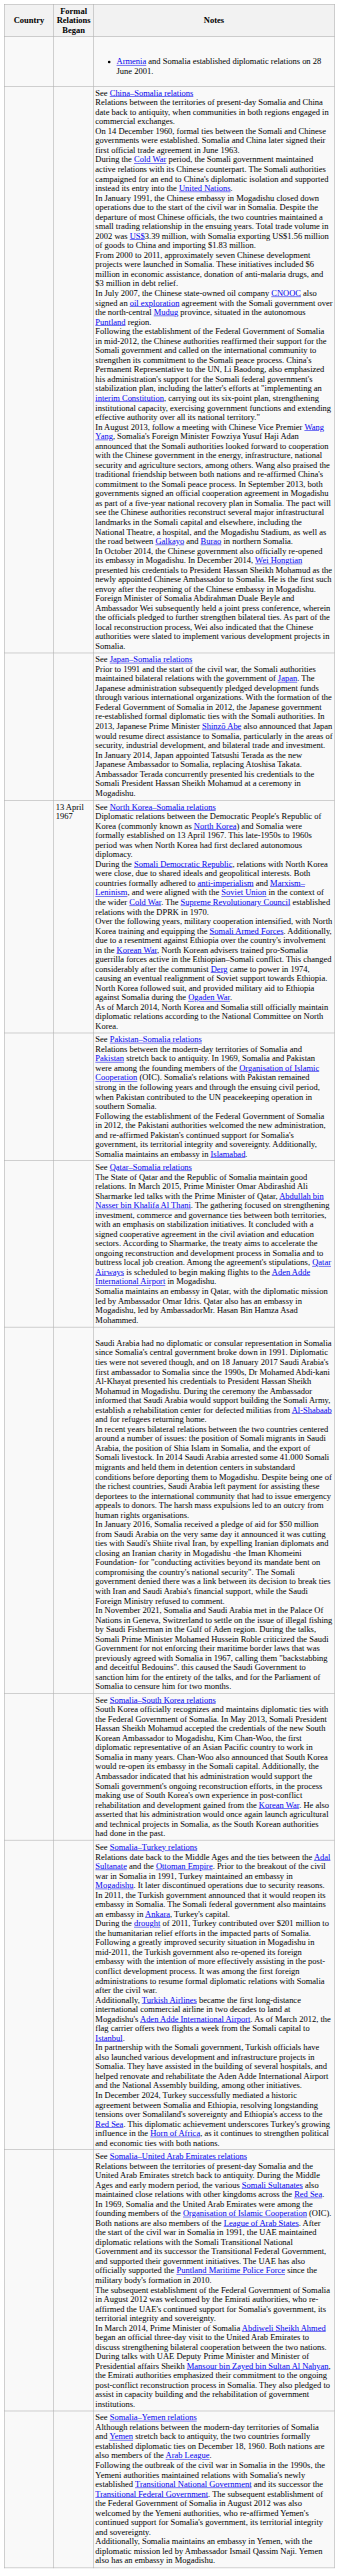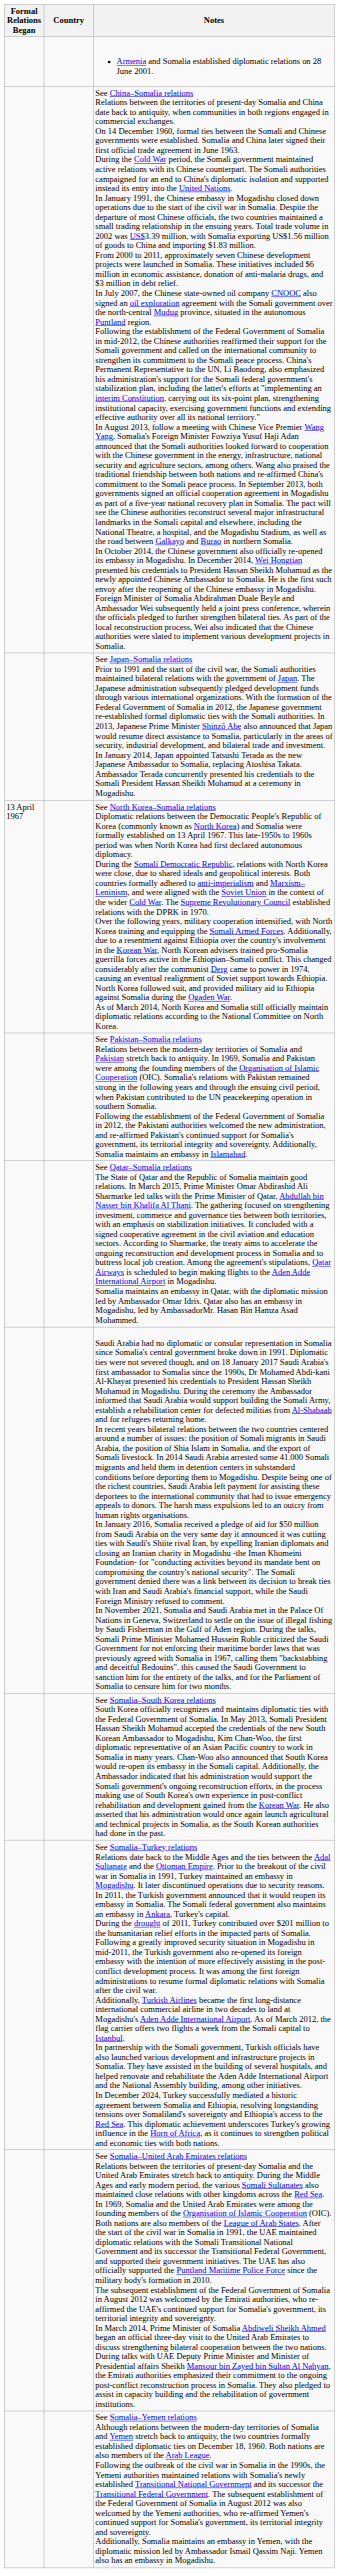columns swapped: (29, 20) <-> (74, 20)
